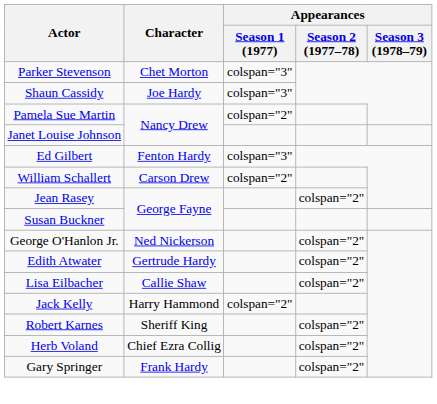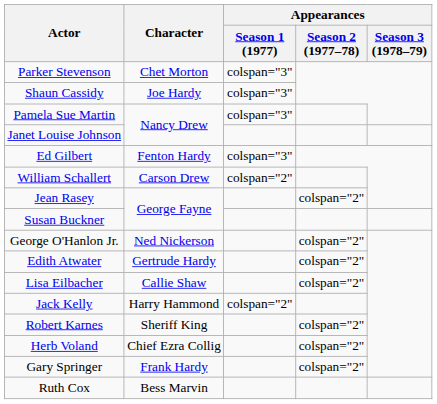(260, 114) colspan="2" -> (260, 114) colspan="3"
+ row: (64, 388)
